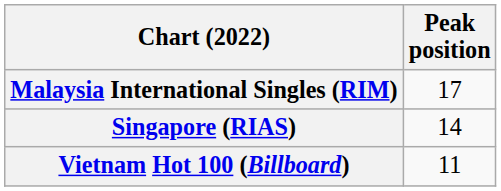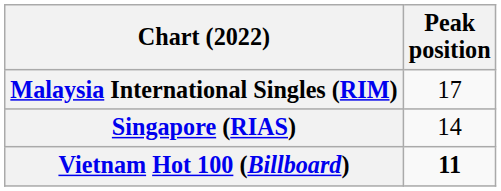(450, 165) normal -> (450, 165) bold
